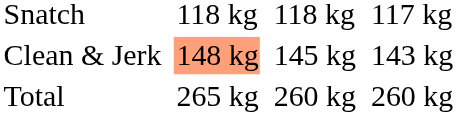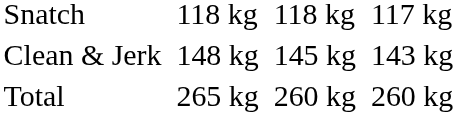(218, 55) lightsalmon background -> (218, 55) no background
